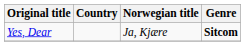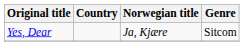(221, 31) bold -> (220, 31) normal
